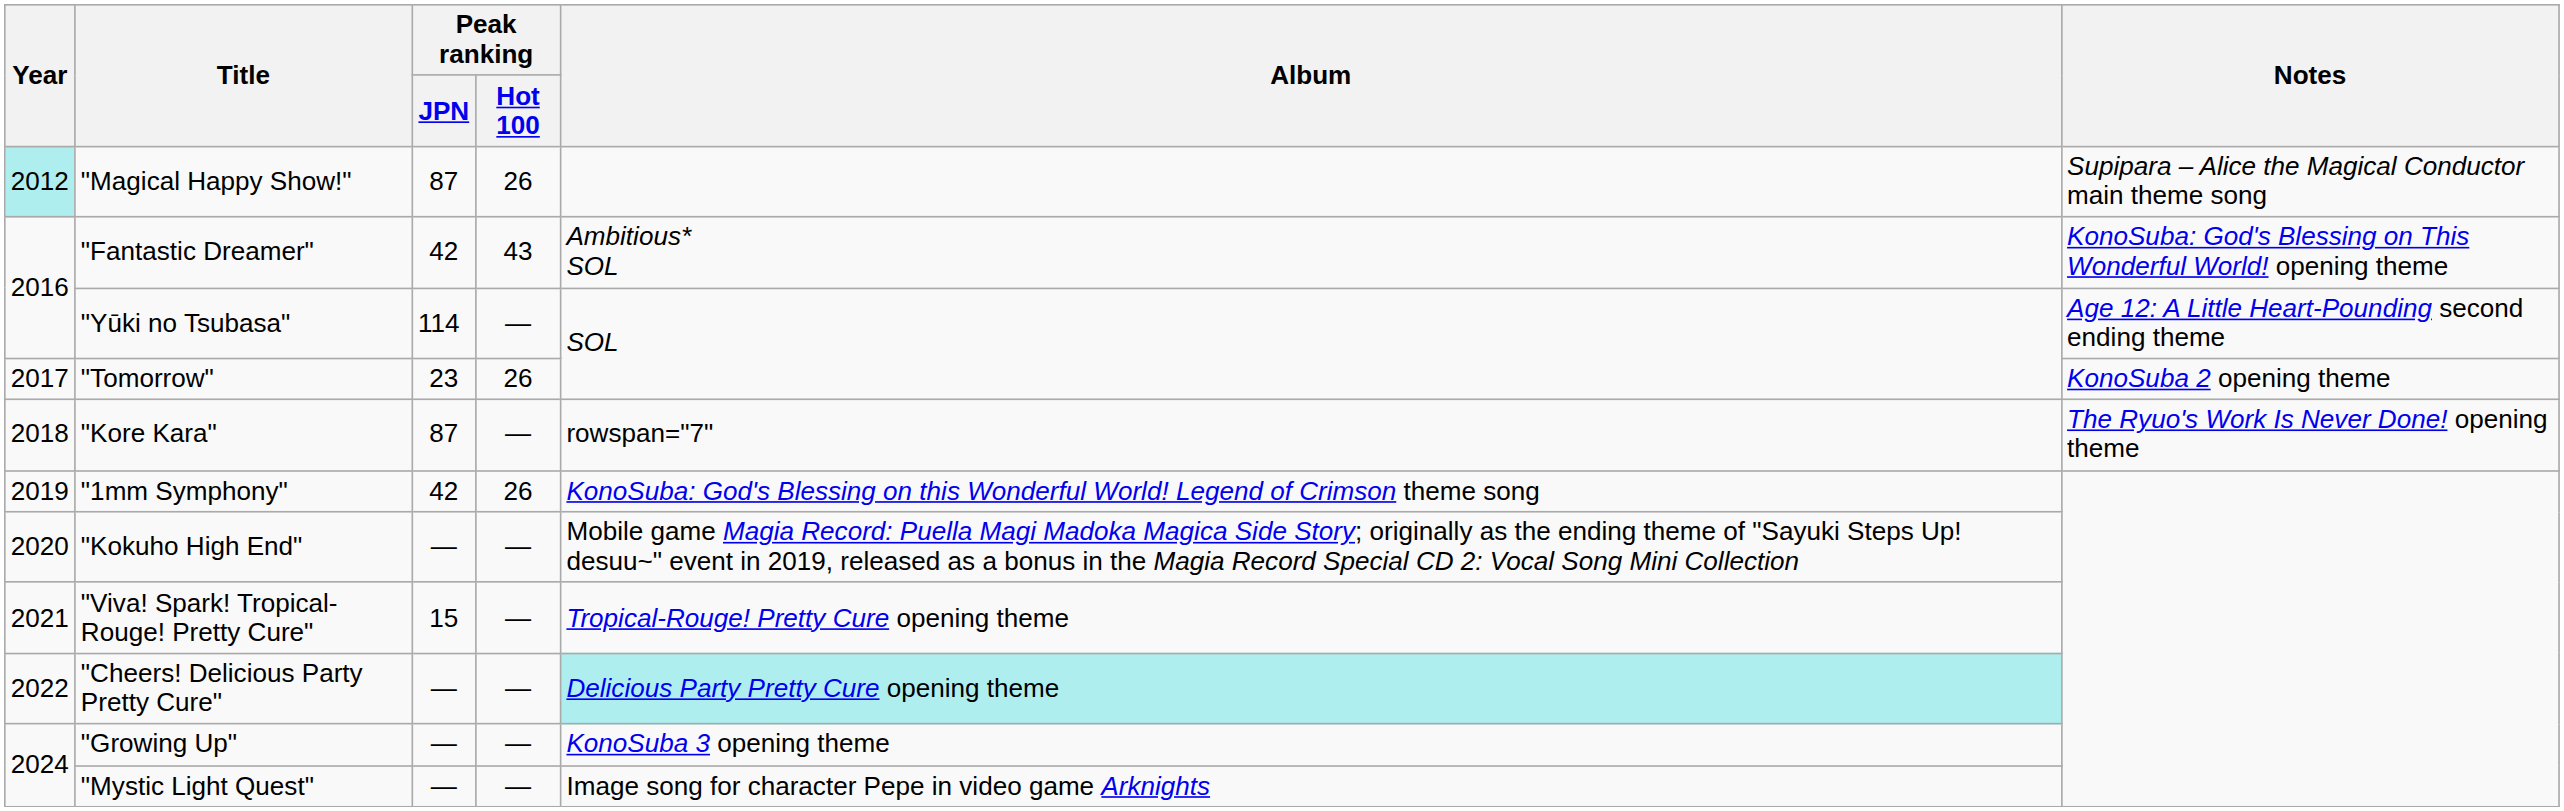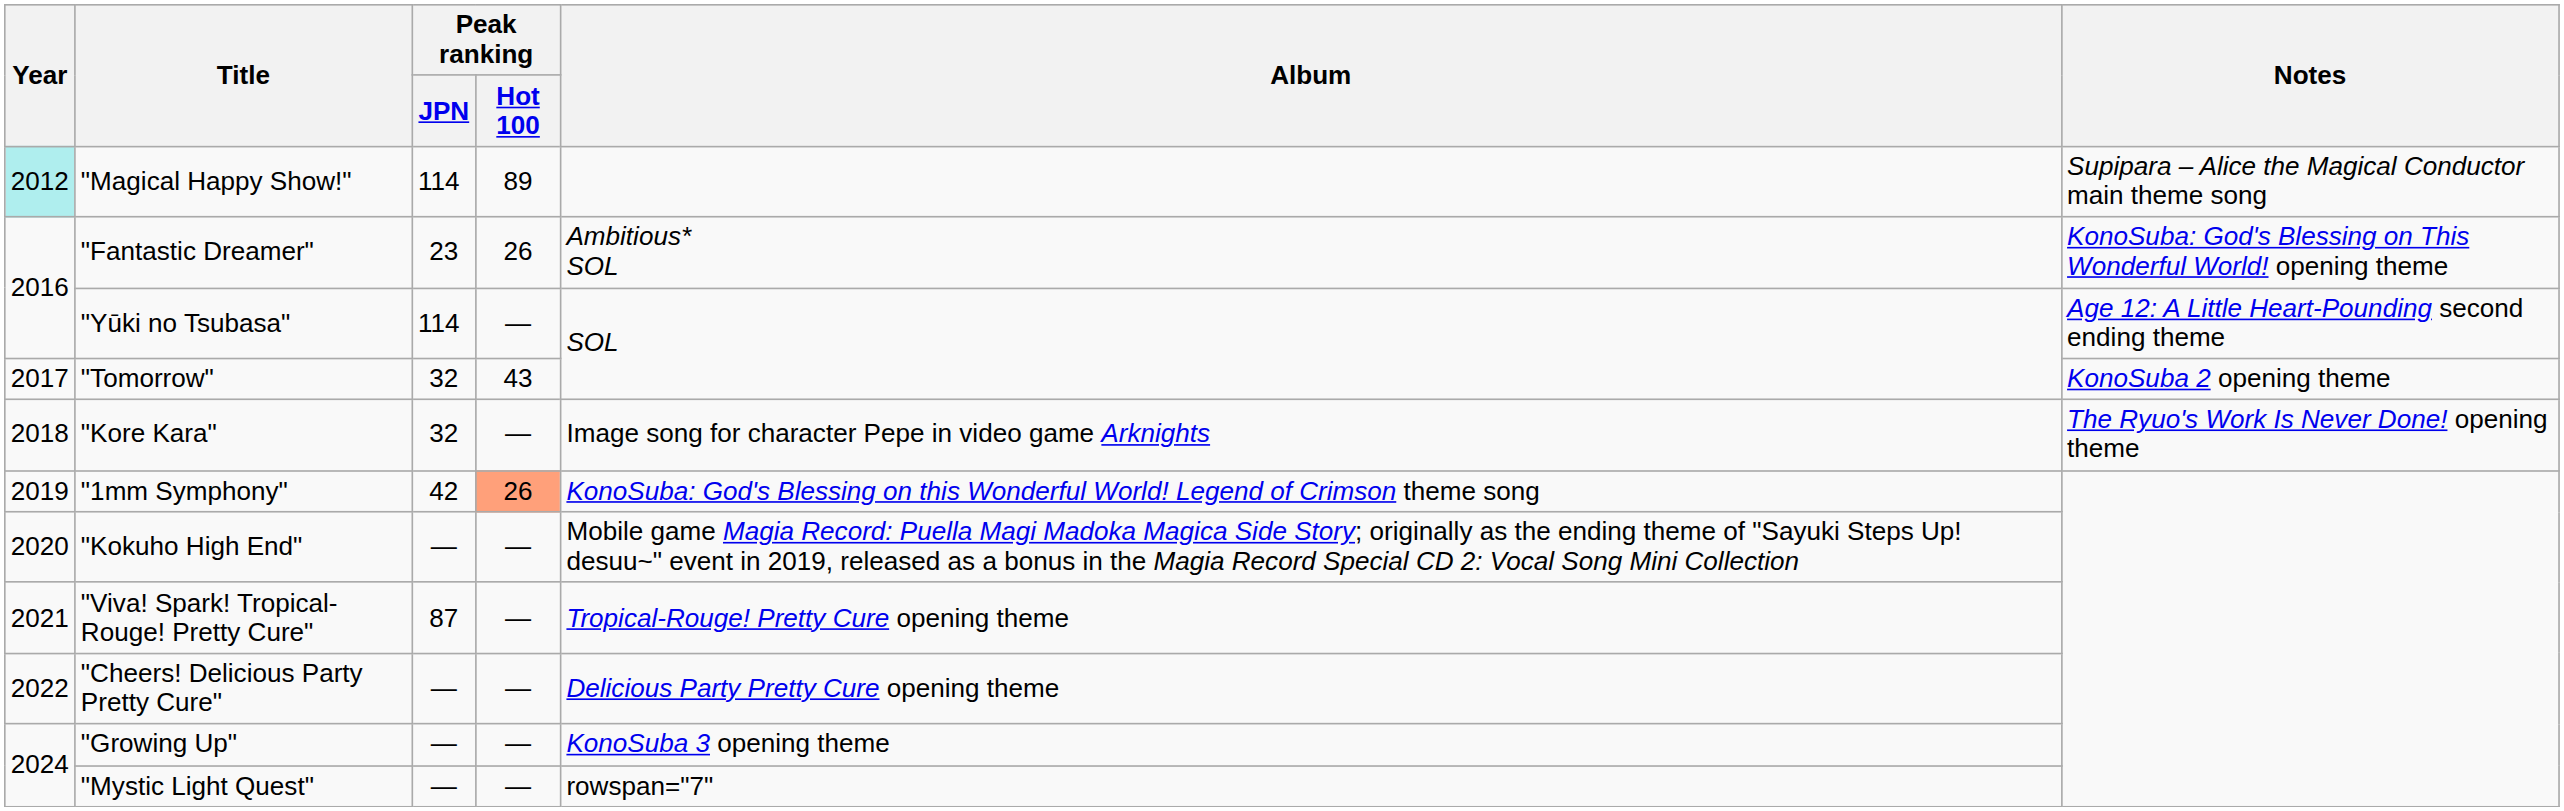(444, 181) 87 -> (439, 181) 114
(518, 181) 26 -> (518, 181) 89
(444, 251) 42 -> (444, 251) 23
(518, 251) 43 -> (518, 251) 26
(444, 378) 23 -> (444, 378) 32
(518, 378) 26 -> (518, 378) 43
(444, 434) 87 -> (444, 434) 32
(640, 434) rowspan="7" -> (888, 434) Image song for character Pepe in video game Arknights
(518, 490) no background -> (518, 490) lightsalmon background
(444, 617) 15 -> (444, 617) 87
(813, 688) paleturquoise background -> (813, 688) no background
(888, 785) Image song for character Pepe in video game Arknights -> (640, 785) rowspan="7"
